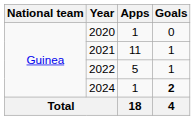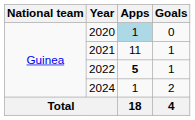(135, 32) no background -> (135, 32) lightblue background
(135, 69) normal -> (135, 69) bold
(171, 87) bold -> (171, 87) normal
